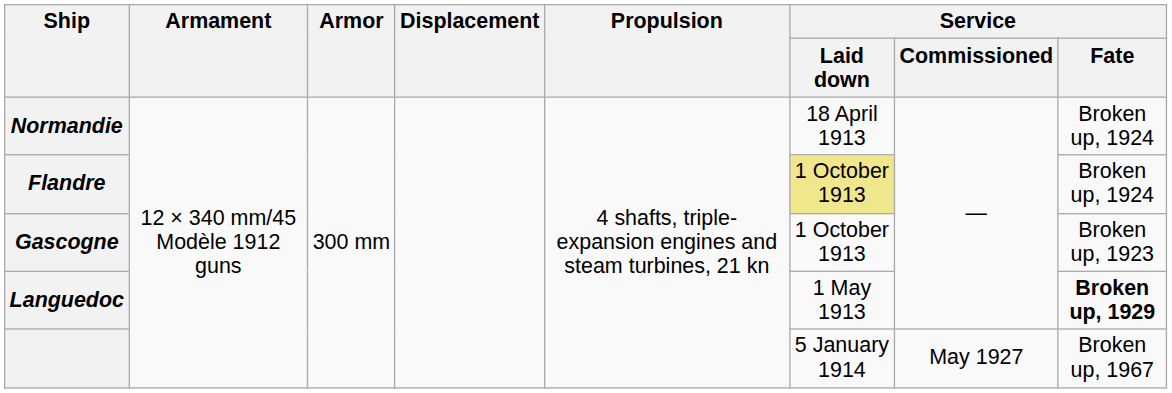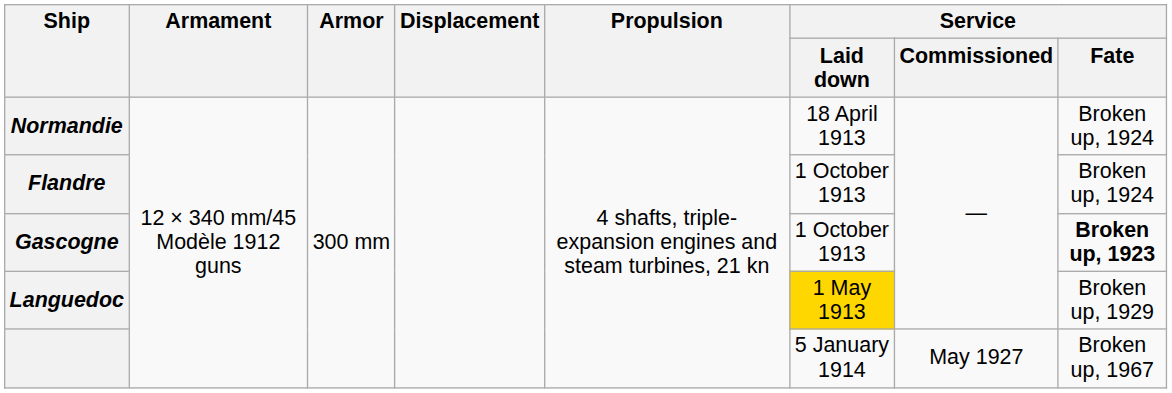(842, 183) khaki background -> (842, 183) no background
(1112, 241) normal -> (1112, 241) bold
(842, 300) no background -> (842, 300) gold background
(1112, 300) bold -> (1112, 300) normal
